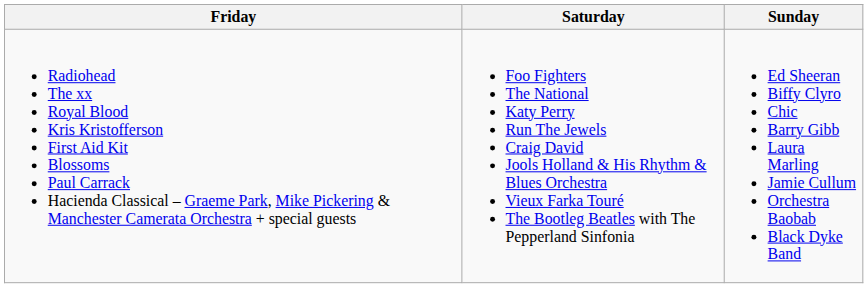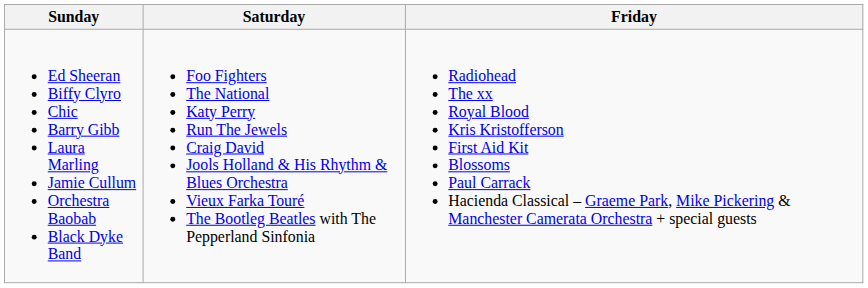columns swapped: (233, 17) <-> (794, 17)
